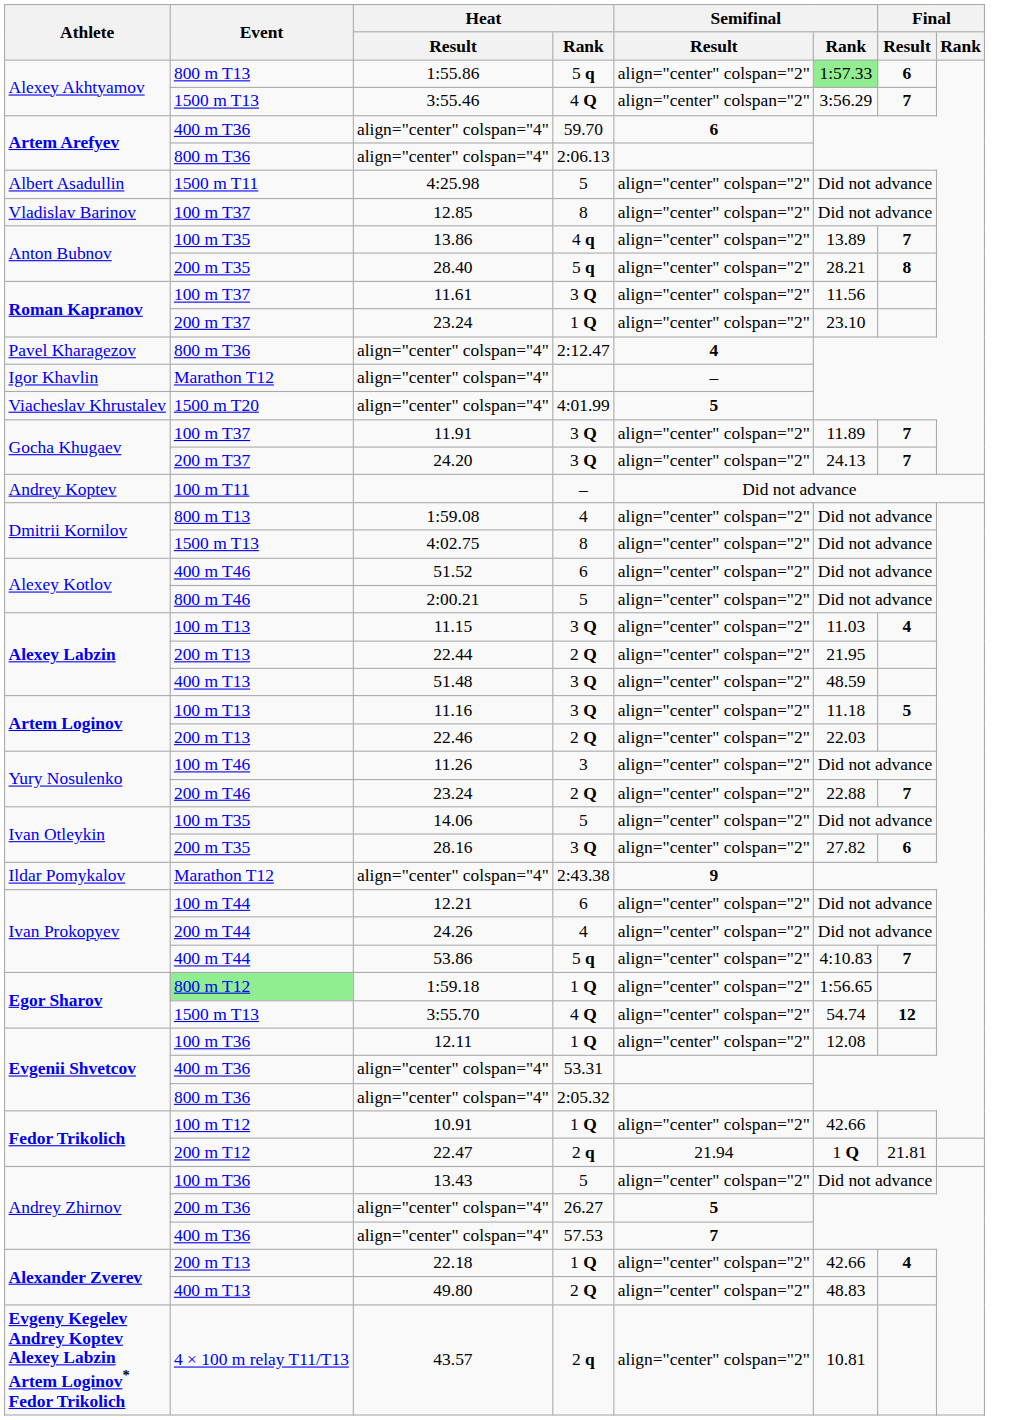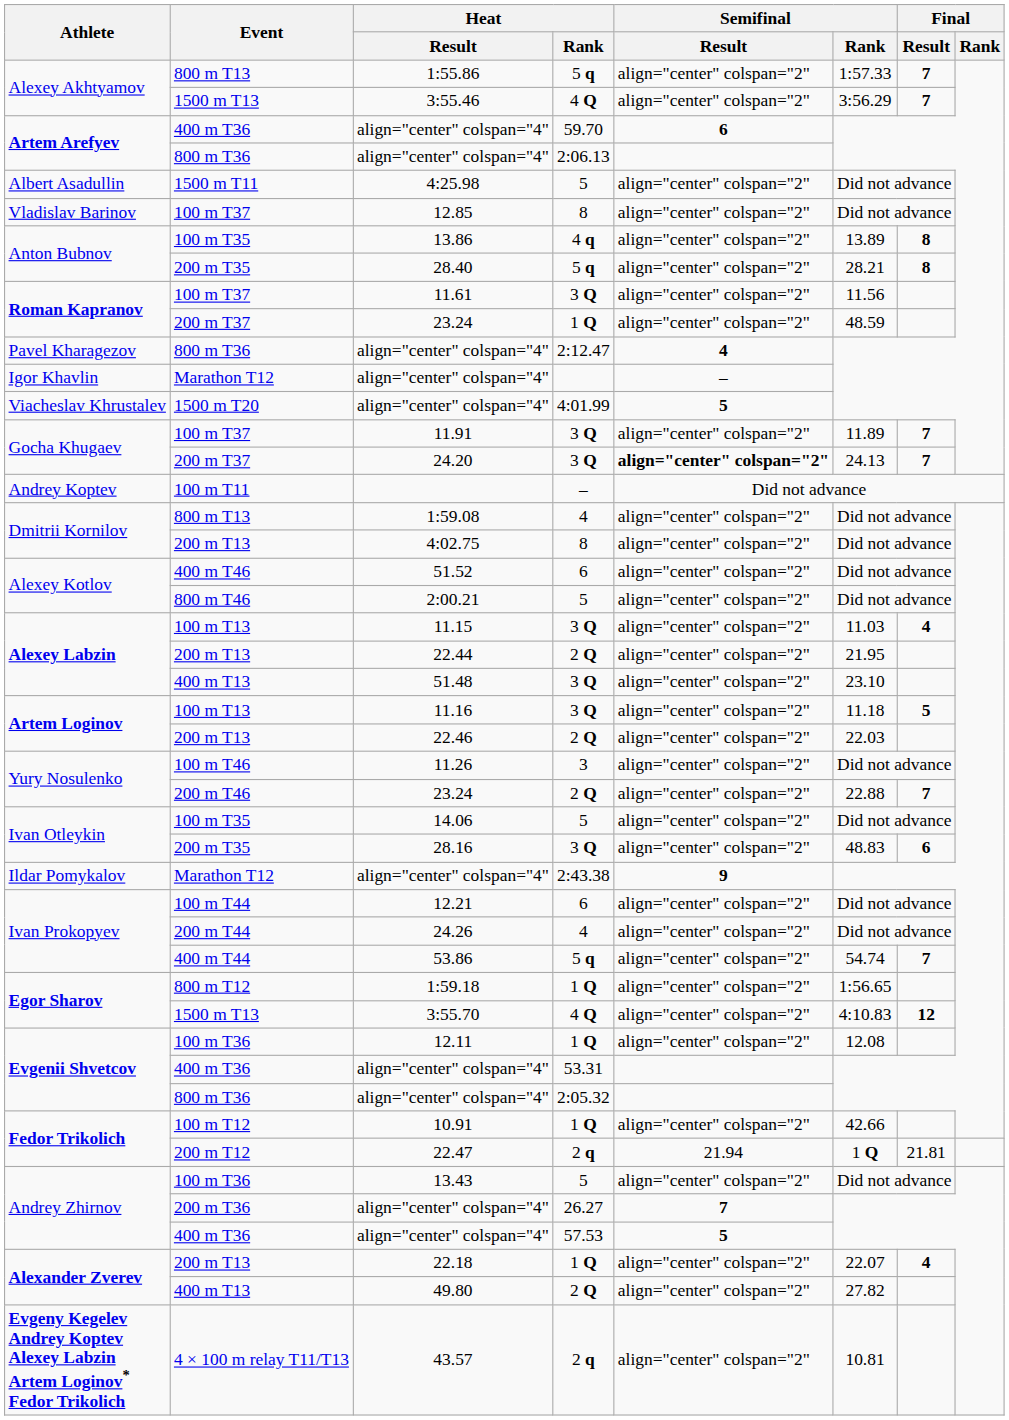(846, 73) lightgreen background -> (865, 73) no background
(907, 73) 6 -> (926, 73) 7
(907, 239) 7 -> (926, 239) 8
(846, 322) 23.10 -> (865, 322) 48.59
(714, 460) normal -> (723, 460) bold
(216, 543) 1500 m T13 -> (212, 543) 200 m T13
(846, 682) 48.59 -> (865, 682) 23.10
(846, 848) 27.82 -> (865, 848) 48.83
(846, 958) 4:10.83 -> (865, 958) 54.74
(212, 986) lightgreen background -> (212, 986) no background
(846, 1014) 54.74 -> (865, 1014) 4:10.83
(714, 1207) 5 -> (723, 1207) 7
(714, 1235) 7 -> (723, 1235) 5
(846, 1262) 42.66 -> (865, 1262) 22.07
(846, 1290) 48.83 -> (865, 1290) 27.82
